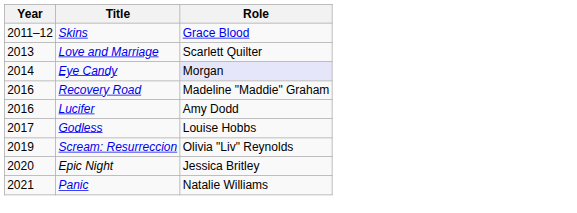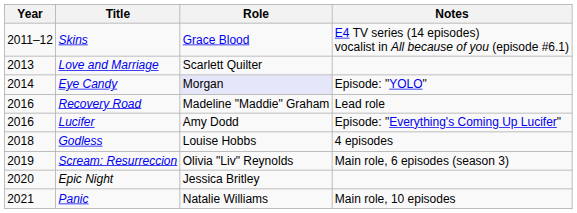+ column: (452, 14)
(20, 128) 2017 -> (20, 141) 2018
